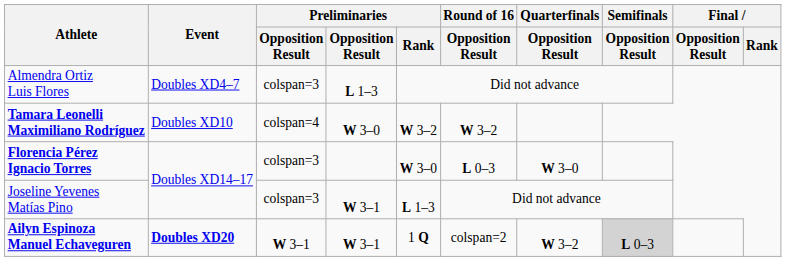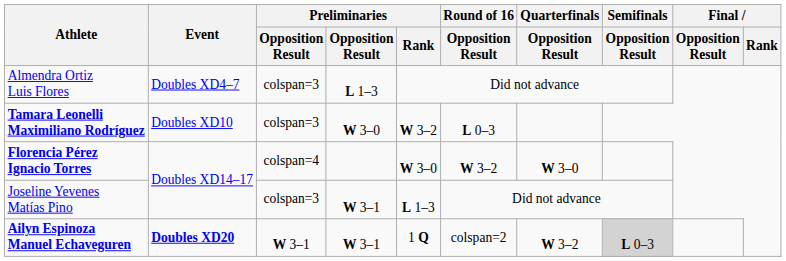(291, 122) colspan=4 -> (291, 122) colspan=3
(479, 130) W 3–2 -> (479, 130) L 0–3
(291, 161) colspan=3 -> (291, 161) colspan=4
(479, 169) L 0–3 -> (479, 169) W 3–2
